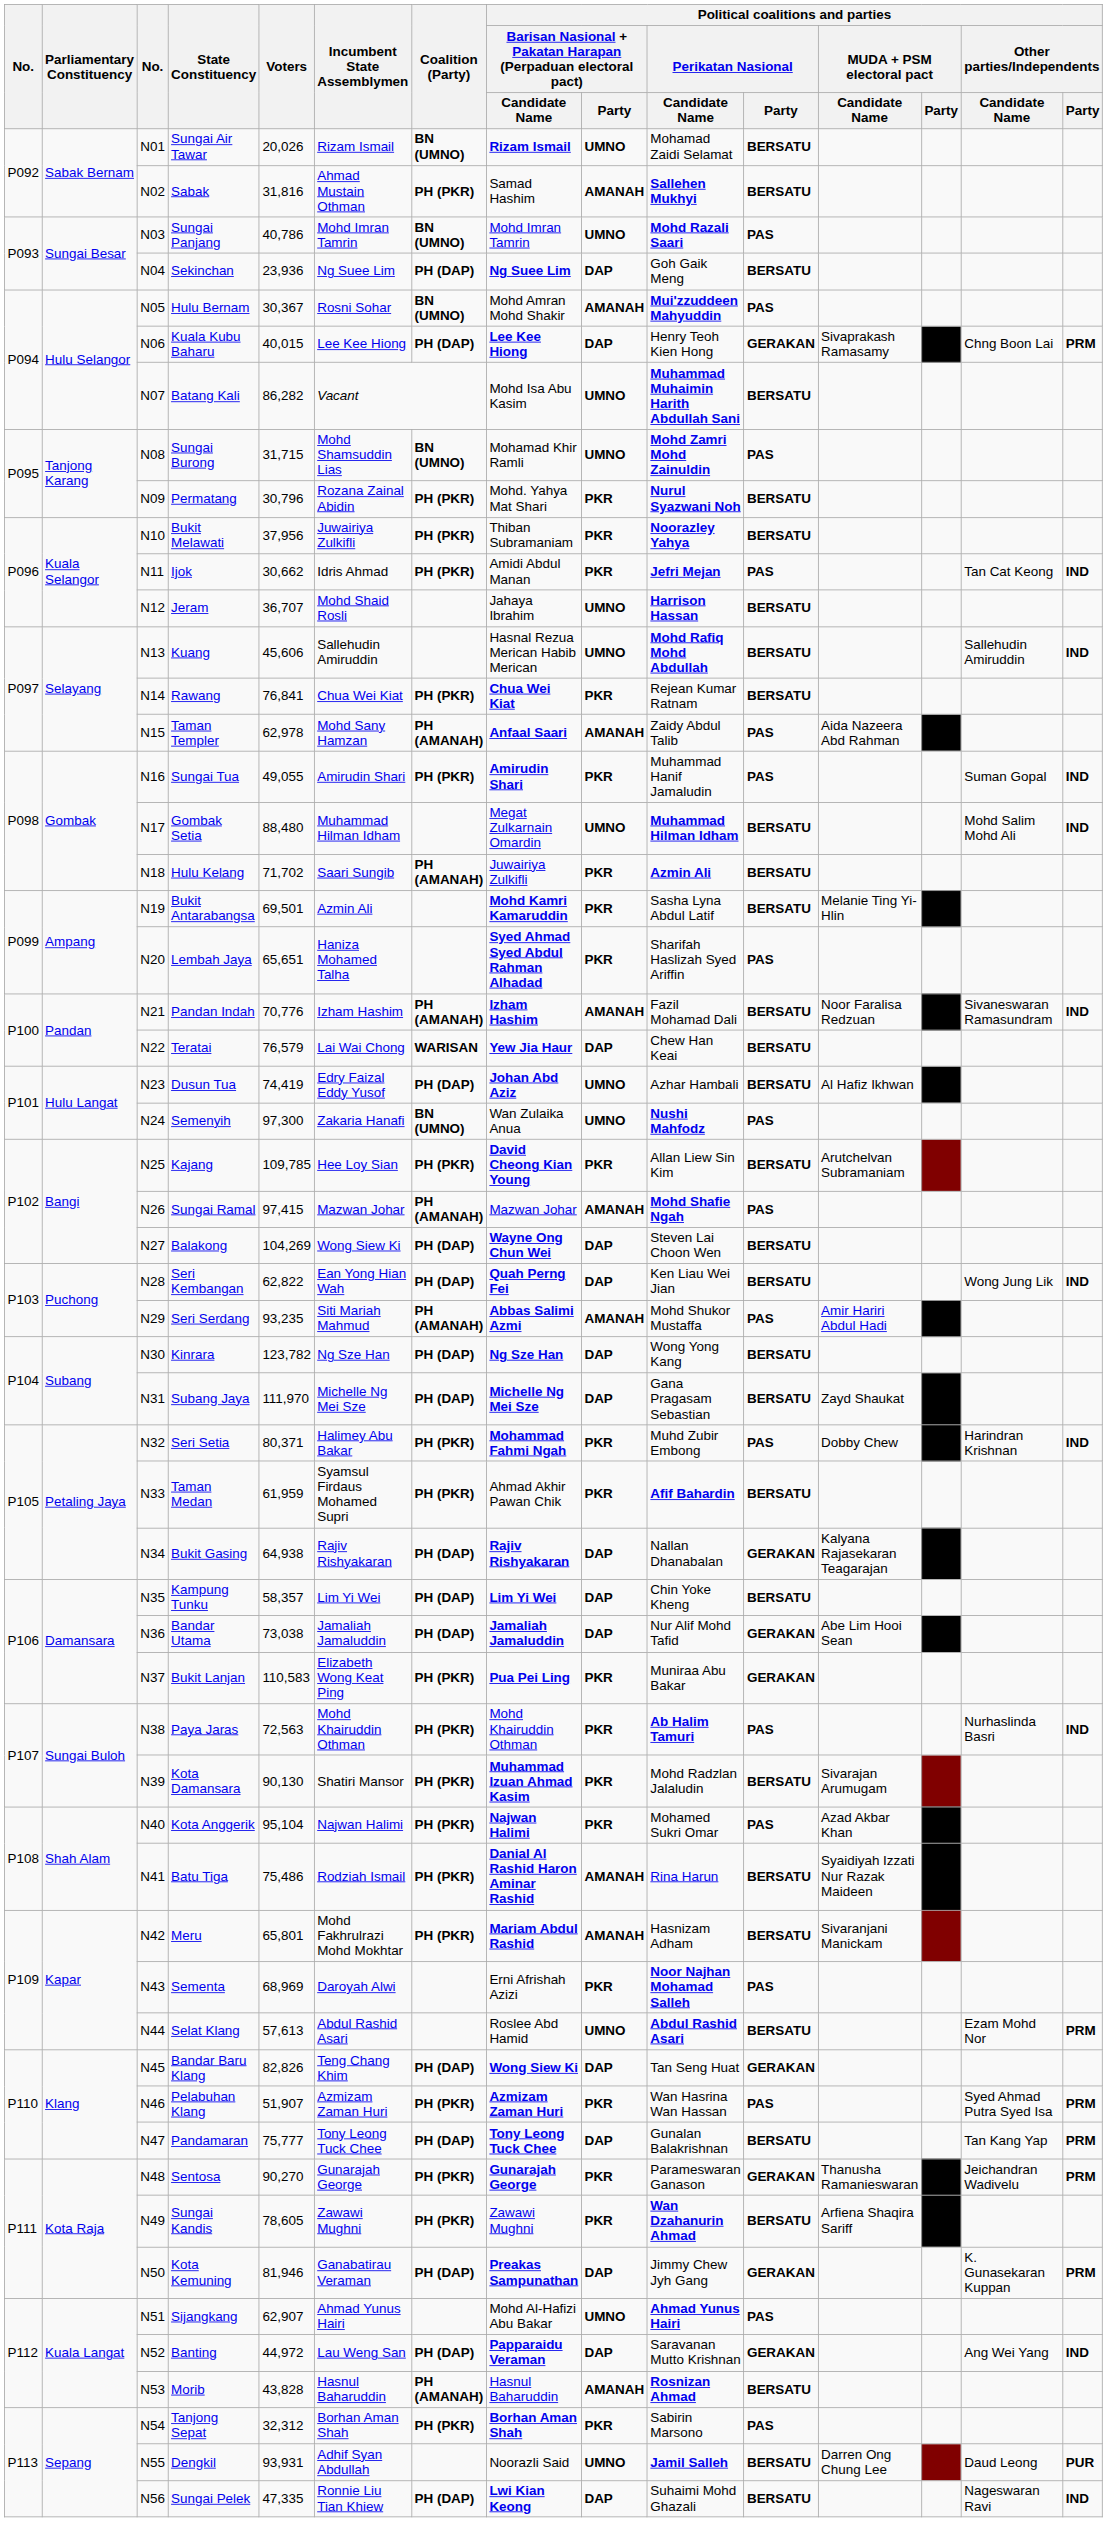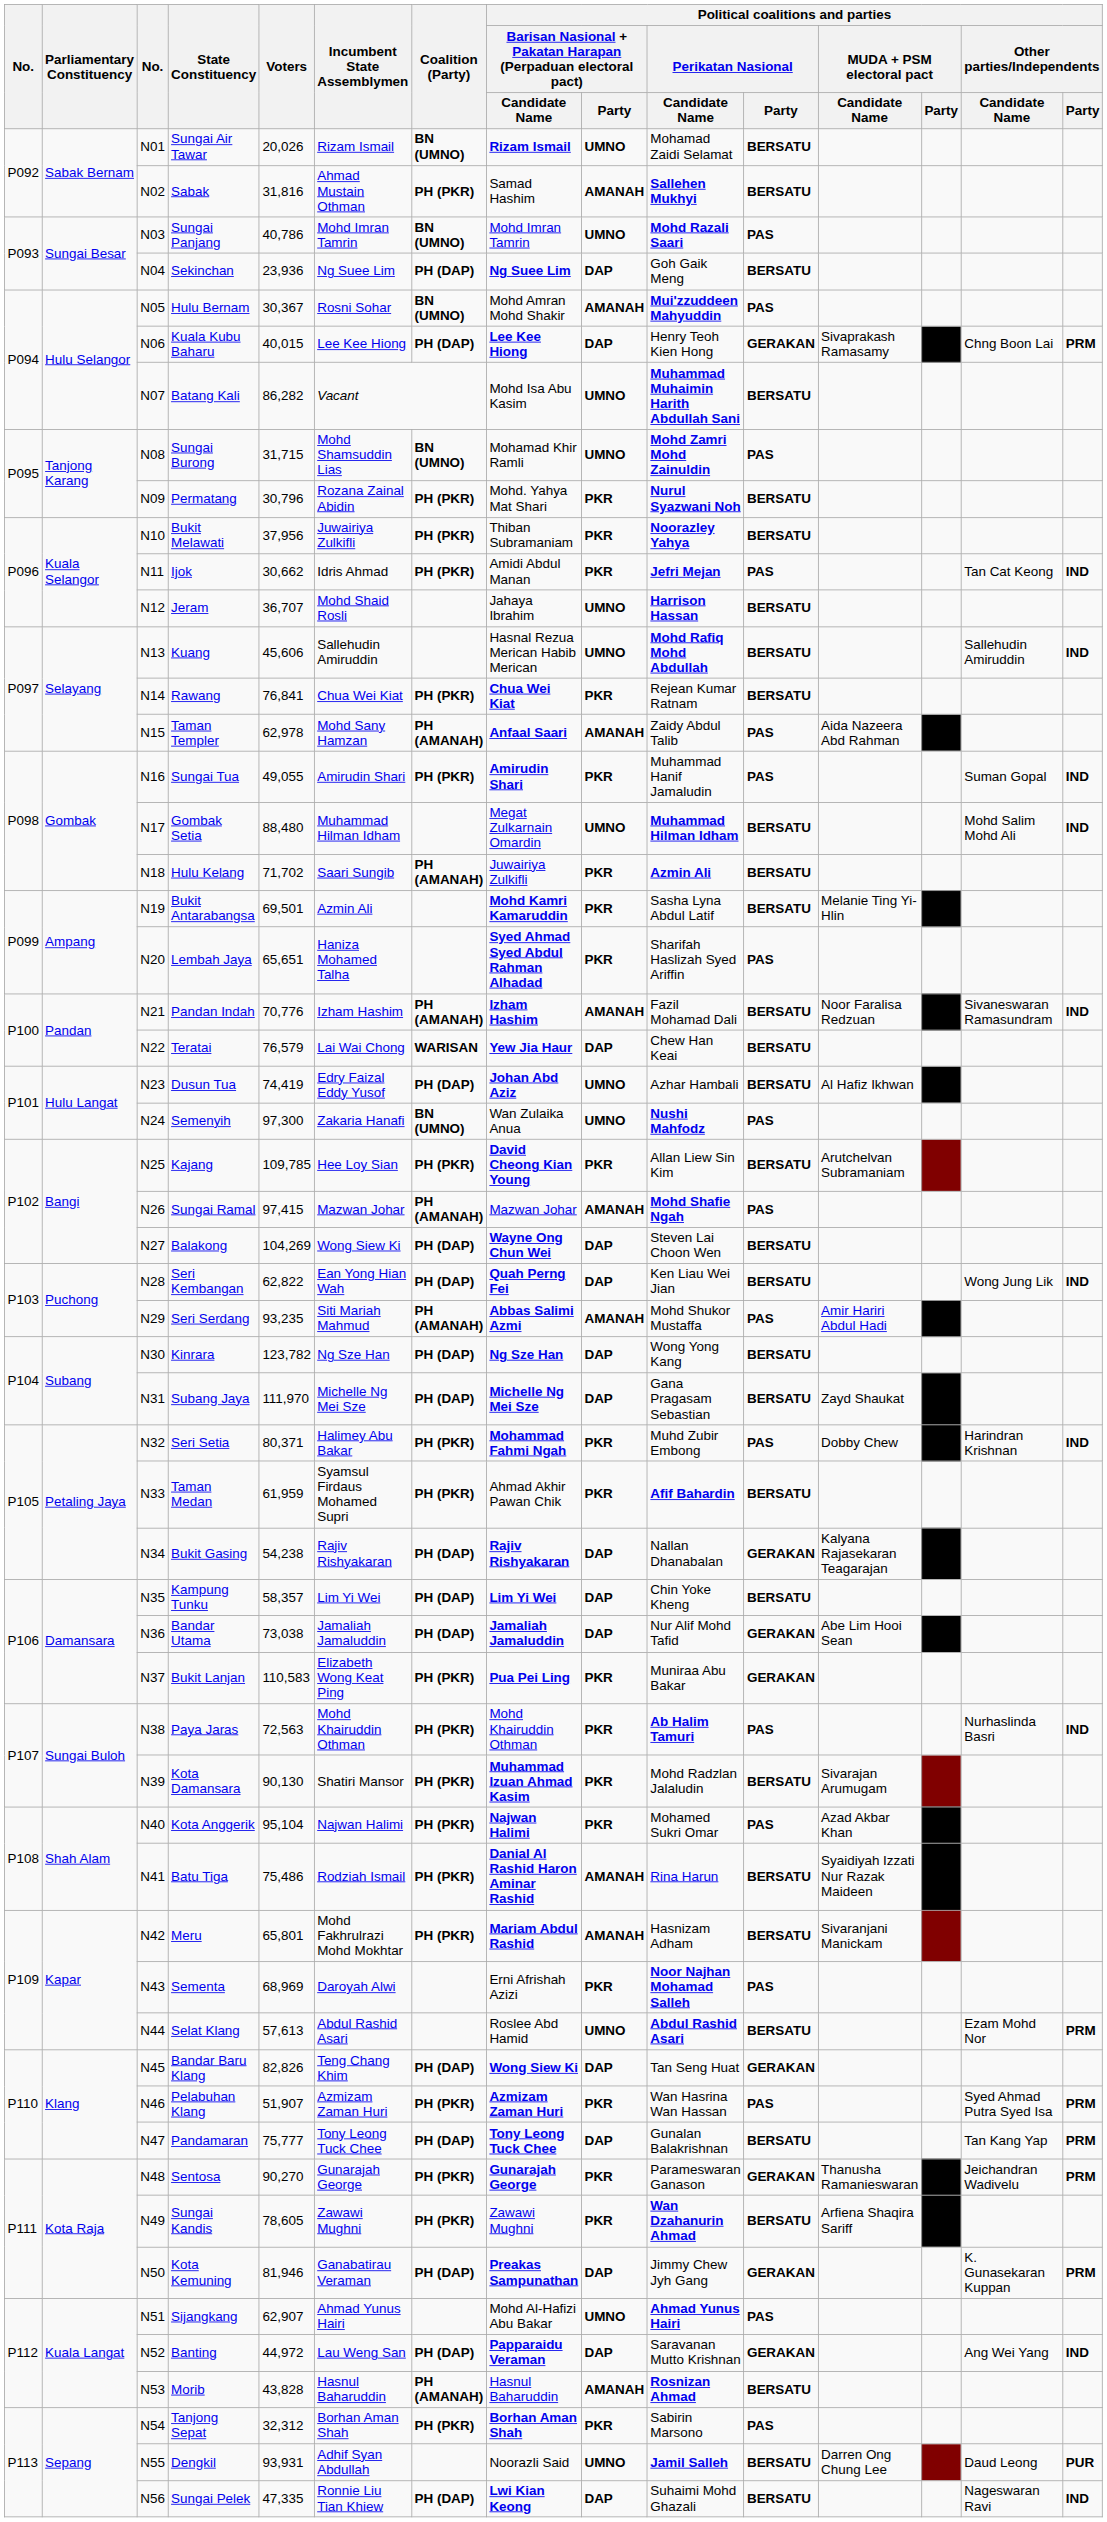(283, 1553) 64,938 -> (283, 1553) 54,238
